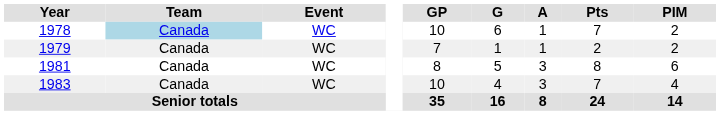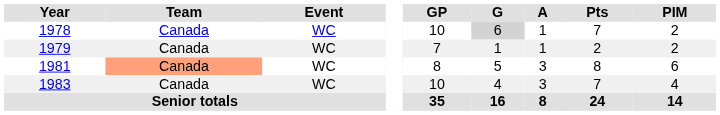(184, 30) lightblue background -> (184, 30) no background
(498, 30) no background -> (498, 30) lightgrey background
(184, 66) no background -> (184, 66) lightsalmon background
